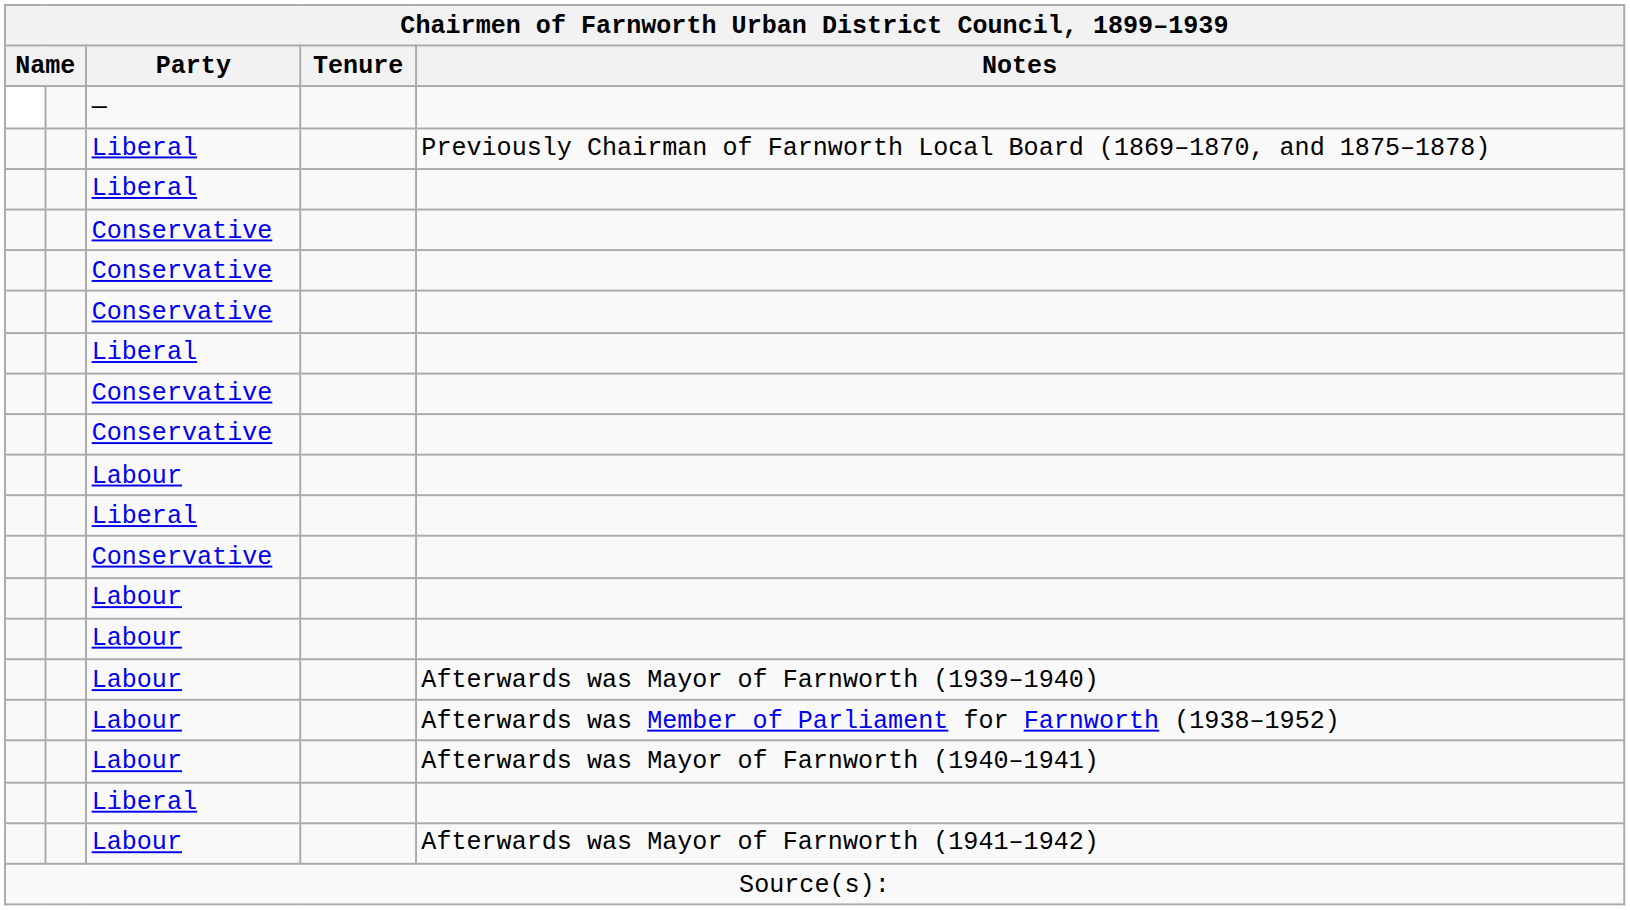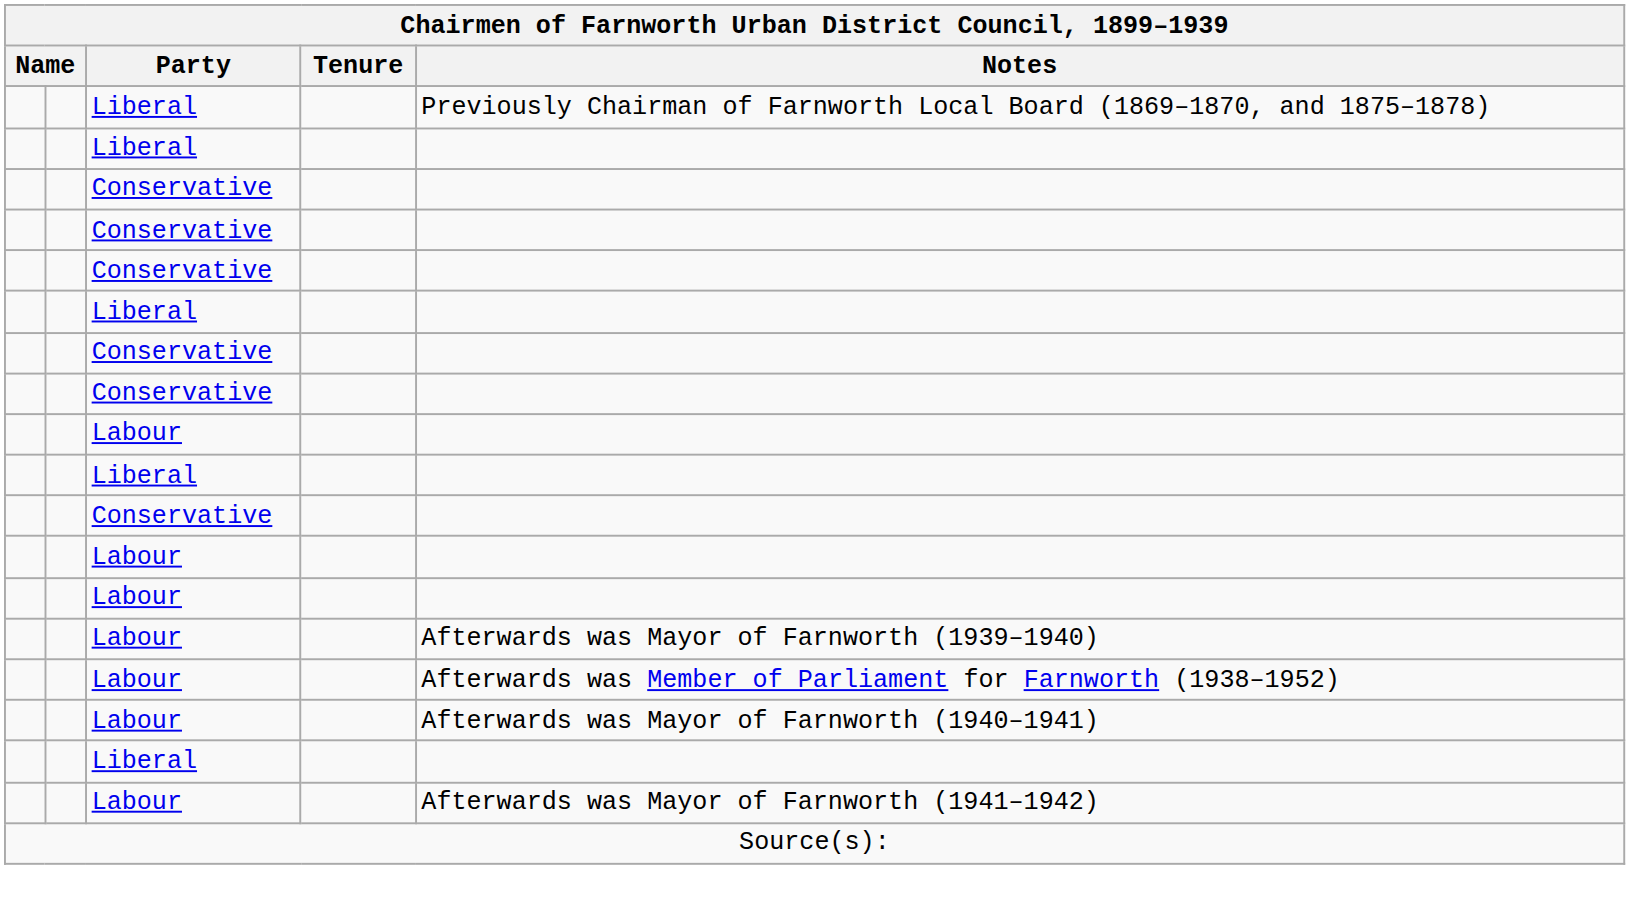- row: (25, 107)
